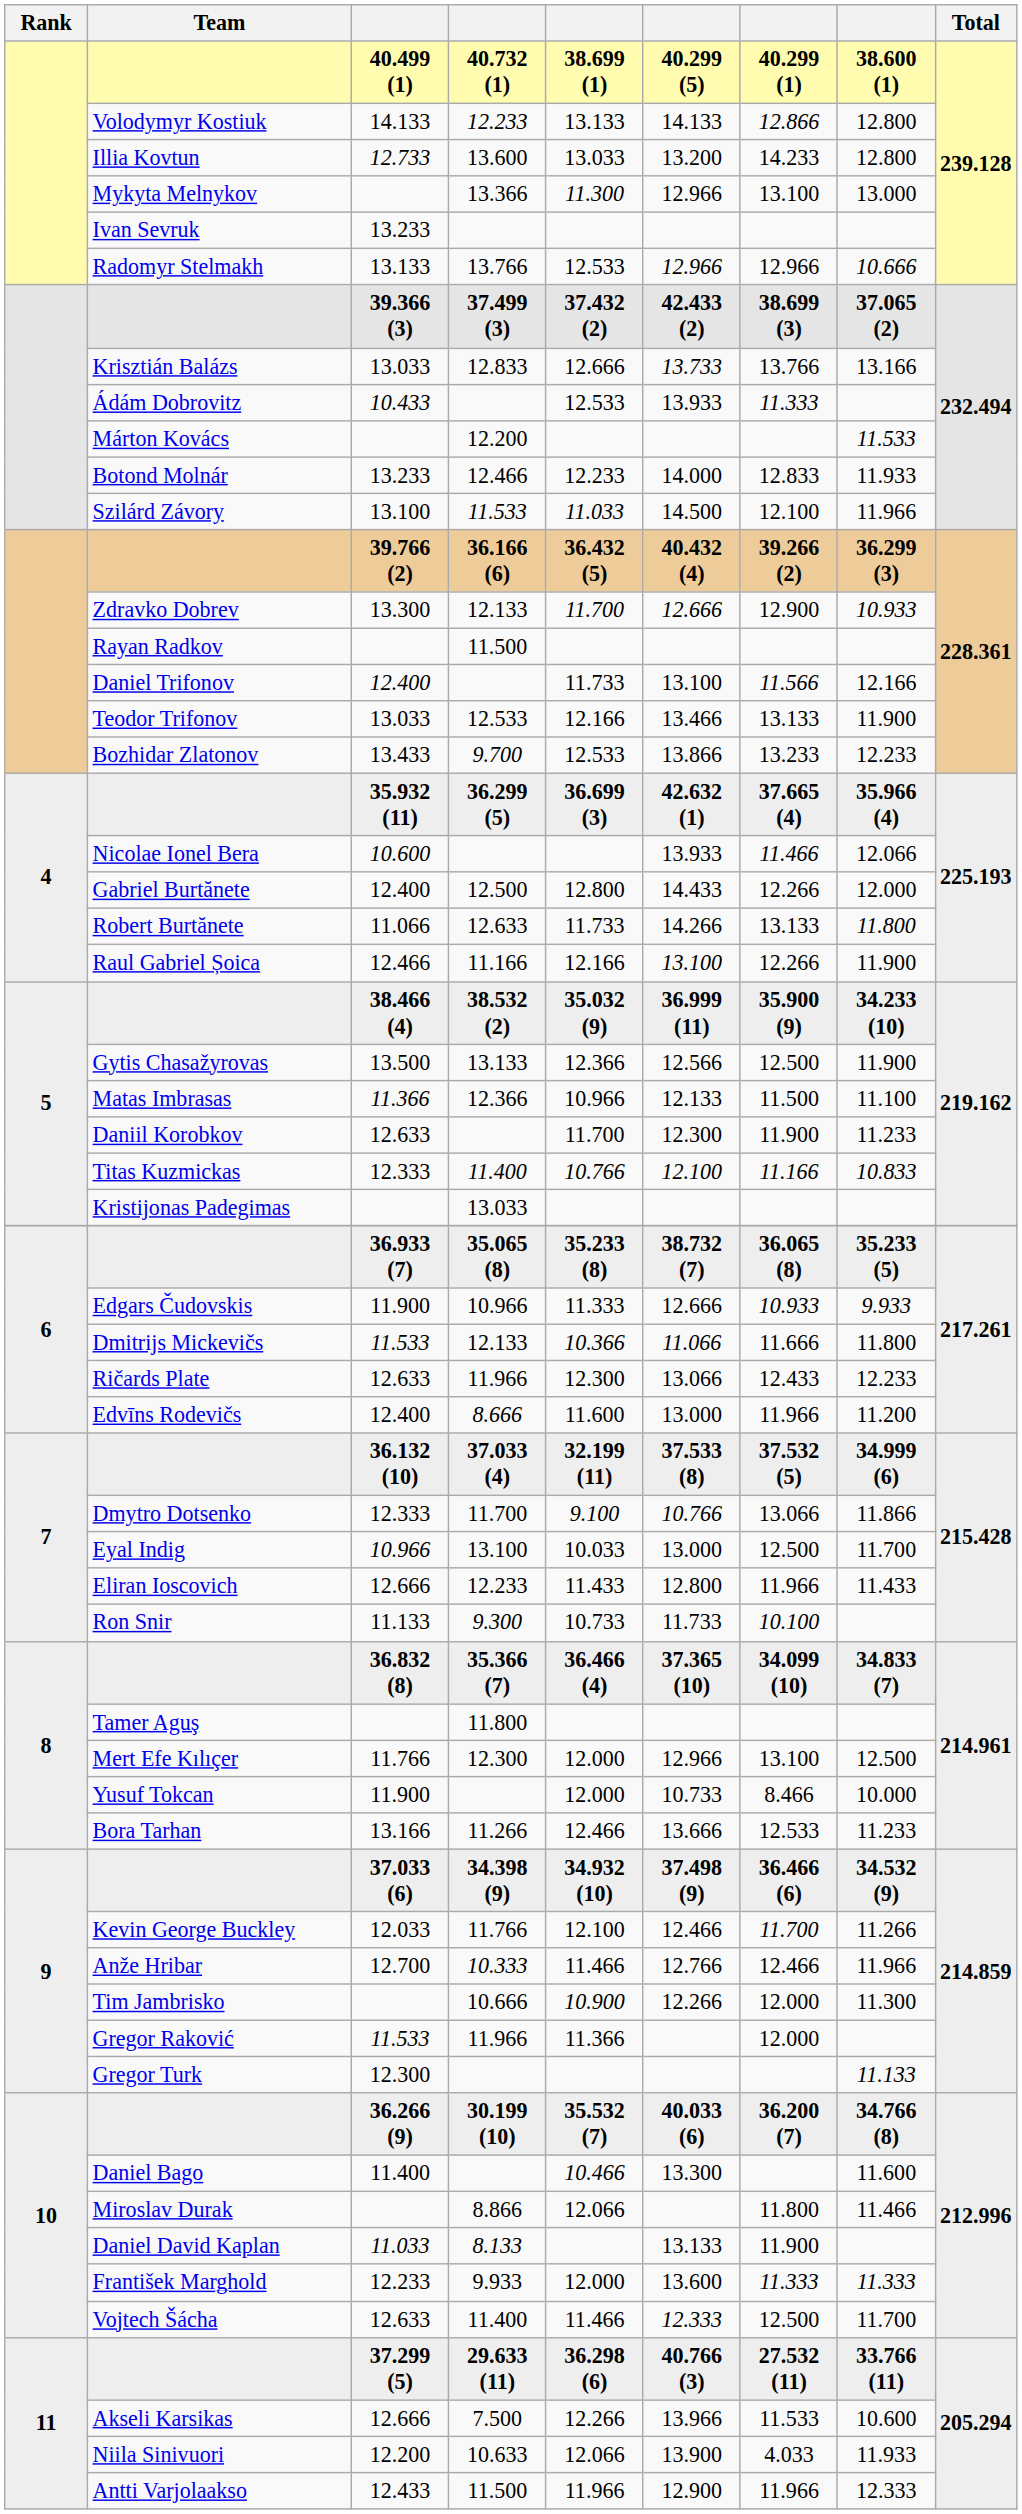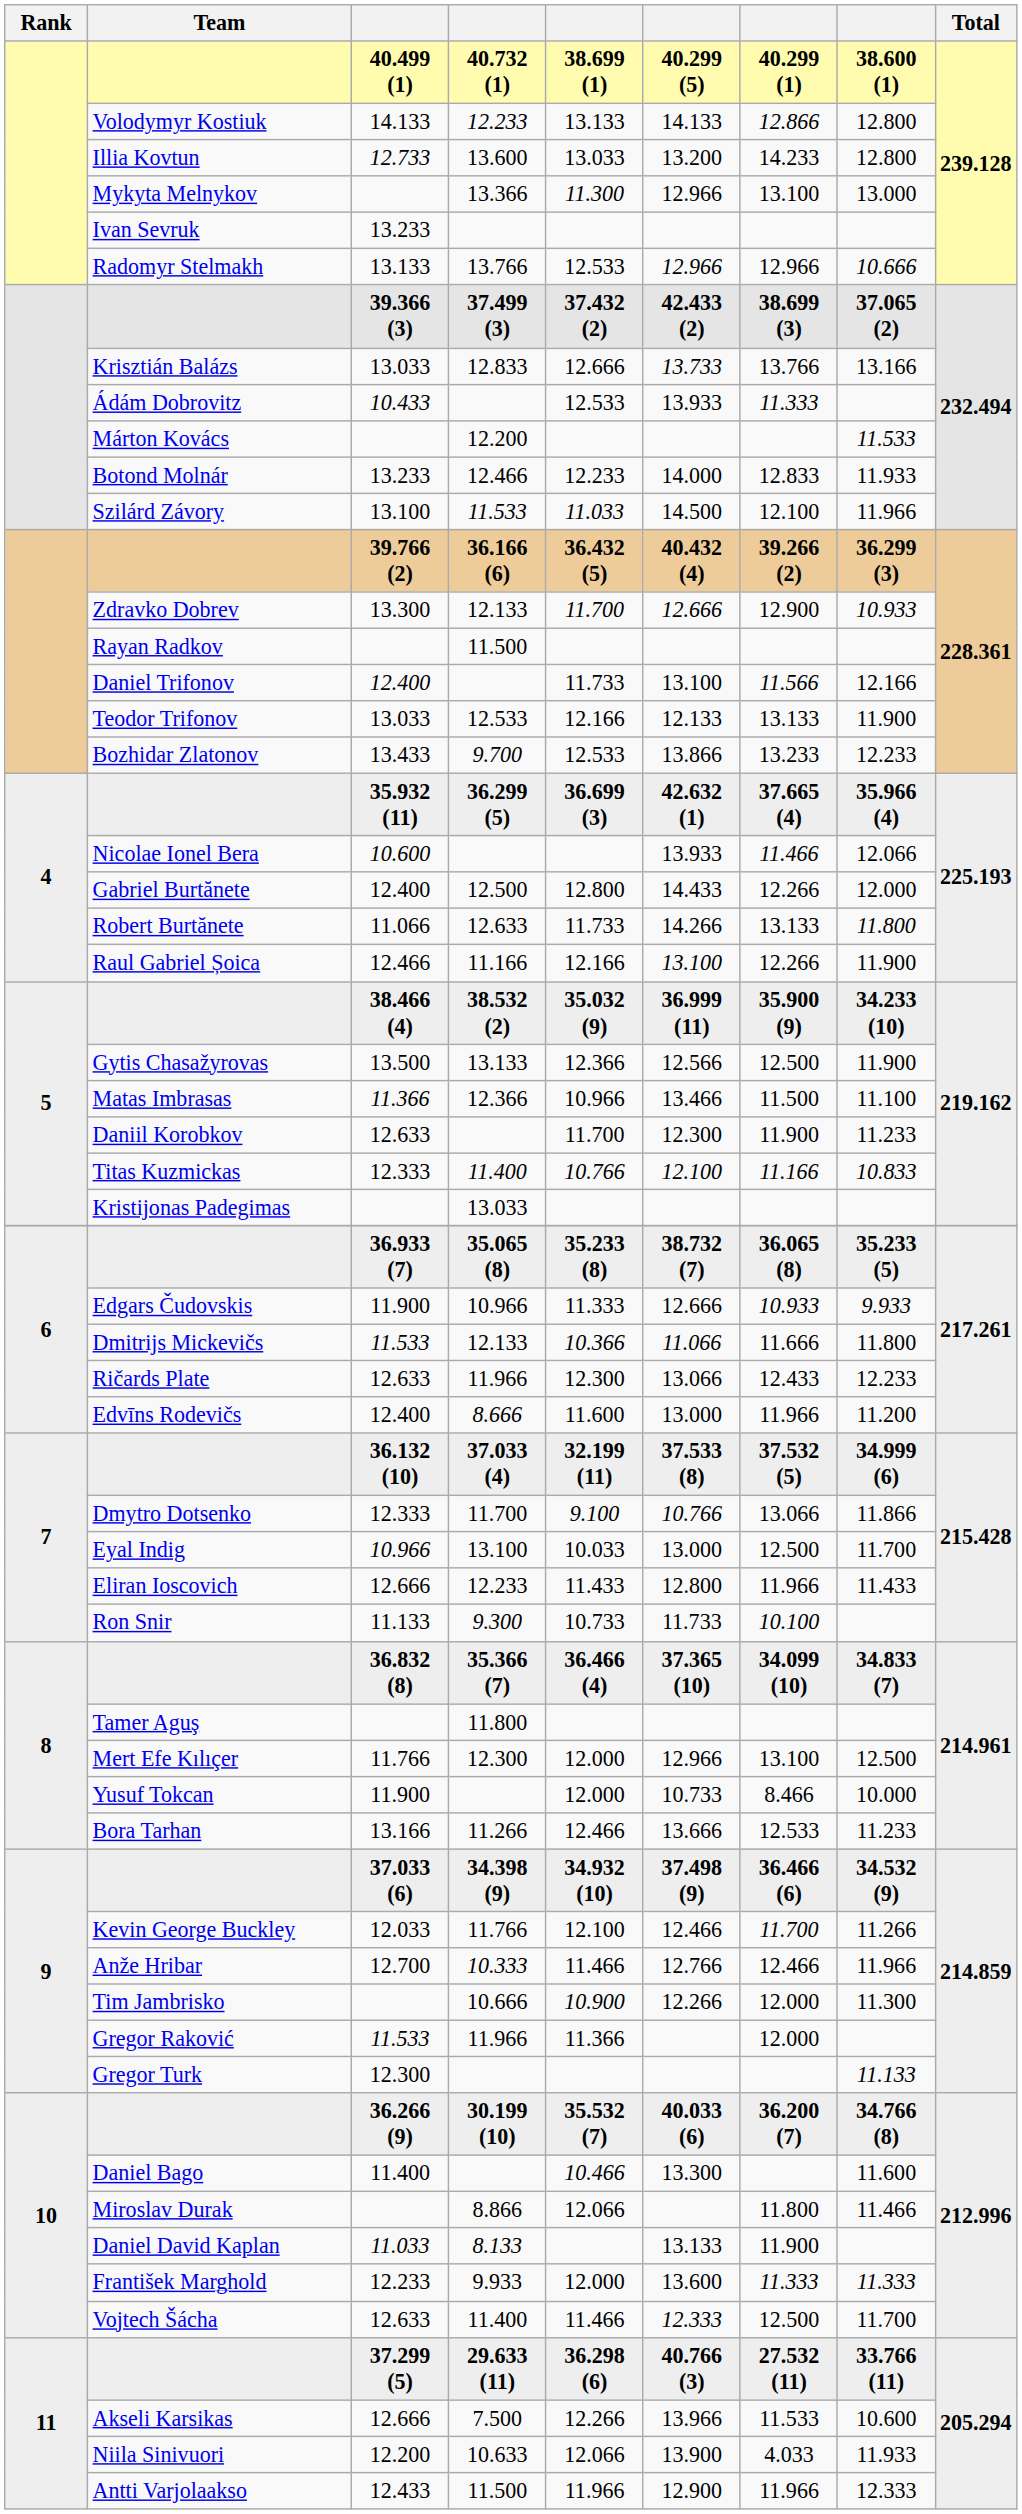(692, 718) 13.466 -> (692, 718) 12.133
(692, 1098) 12.133 -> (692, 1098) 13.466
